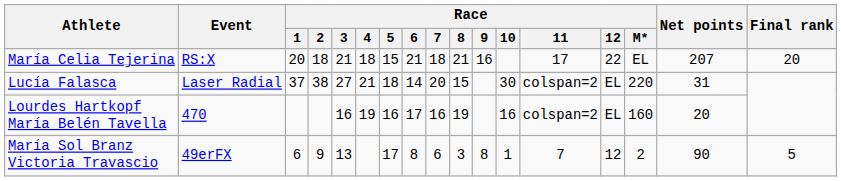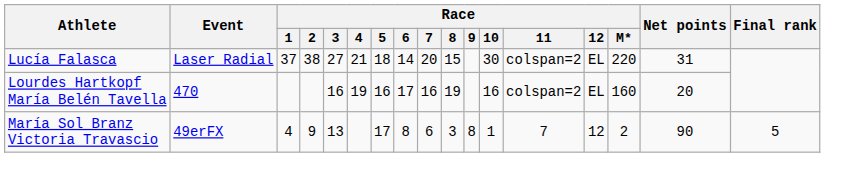- row: (91, 60)
(297, 155) 6 -> (289, 132) 4
